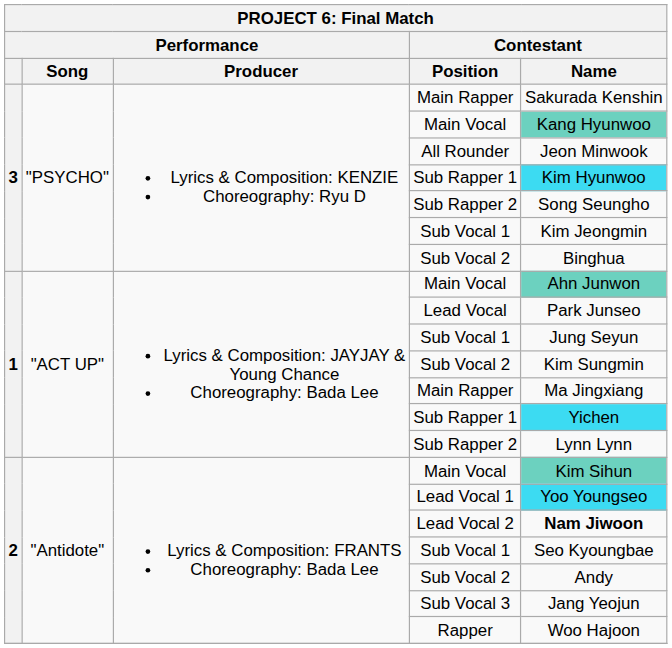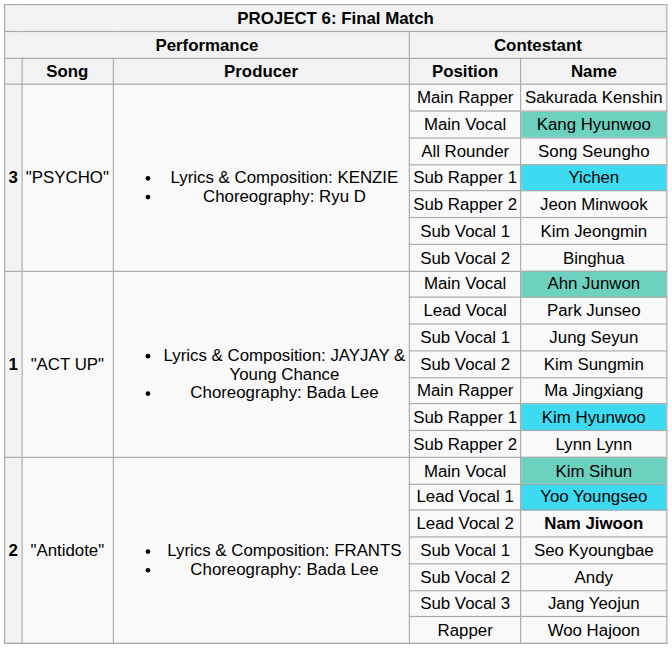(594, 151) Jeon Minwook -> (594, 151) Song Seungho
(594, 178) Kim Hyunwoo -> (594, 178) Yichen
(594, 205) Song Seungho -> (594, 205) Jeon Minwook
(594, 418) Yichen -> (594, 418) Kim Hyunwoo
